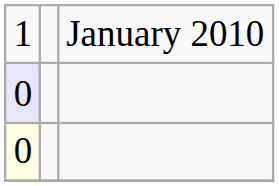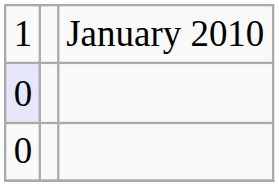(23, 151) lightyellow background -> (23, 151) no background
